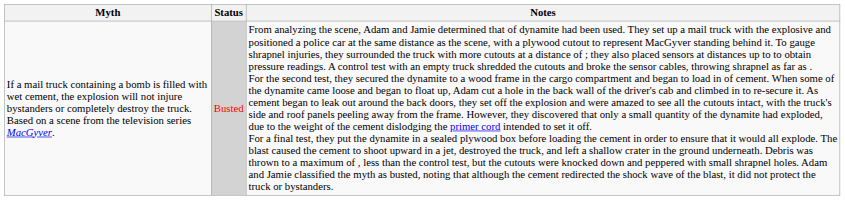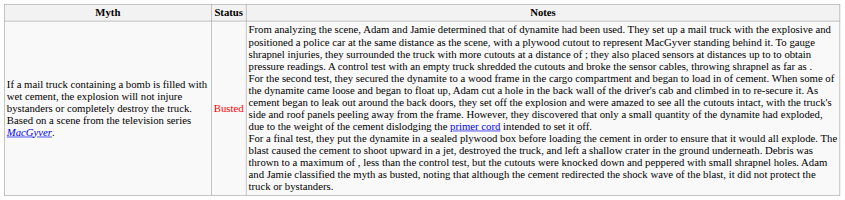(229, 108) lightgrey background -> (229, 108) no background
